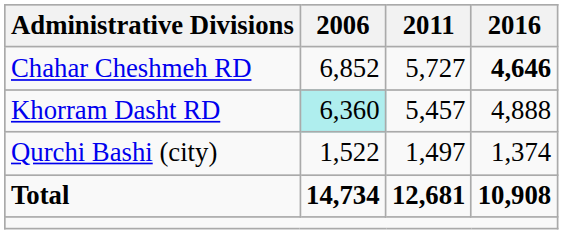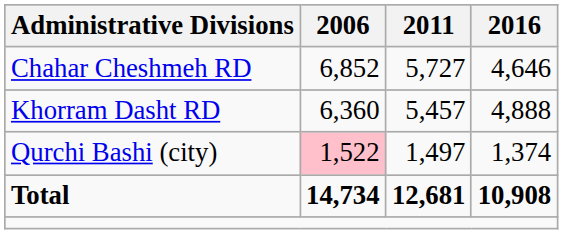(521, 68) bold -> (521, 68) normal
(350, 110) paleturquoise background -> (350, 110) no background
(350, 152) no background -> (350, 152) pink background
